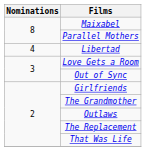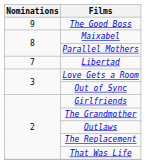+ row: (101, 24)
(32, 50) 4 -> (32, 62) 7
